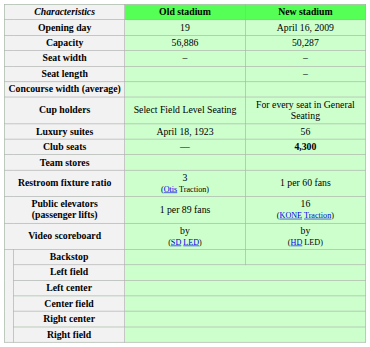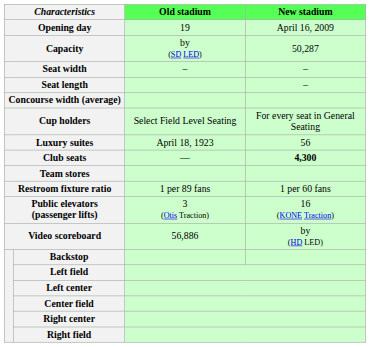(185, 43) 56,886 -> (185, 48) by (SD LED)
(185, 183) 3 (Otis Traction) -> (185, 188) 1 per 89 fans
(185, 209) 1 per 89 fans -> (185, 209) 3 (Otis Traction)
(185, 236) by (SD LED) -> (185, 236) 56,886
